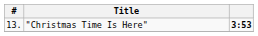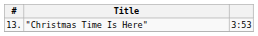(241, 25) bold -> (241, 25) normal
